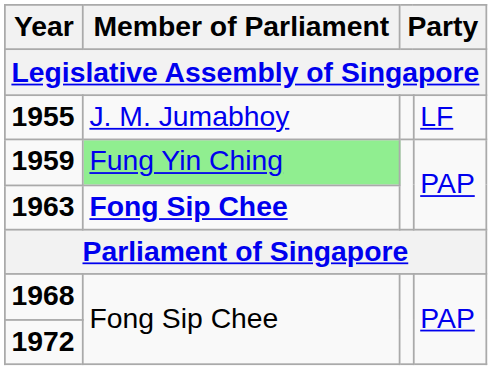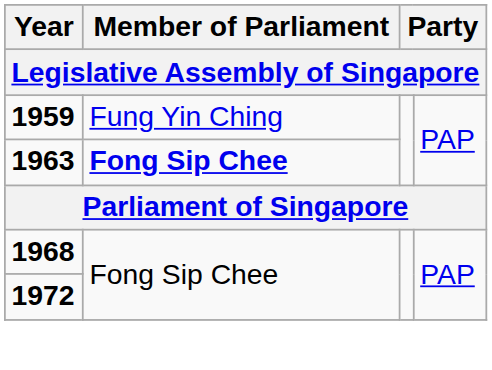- row: (43, 116)
(186, 161) lightgreen background -> (186, 116) no background
